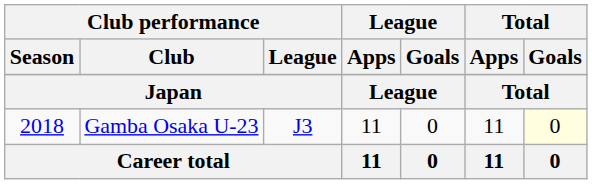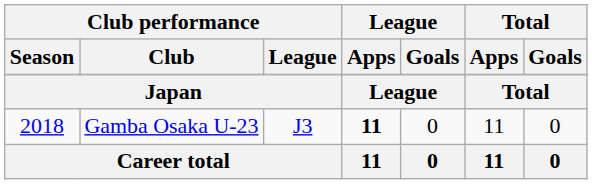(371, 126) normal -> (371, 126) bold
(555, 126) lightyellow background -> (555, 126) no background
